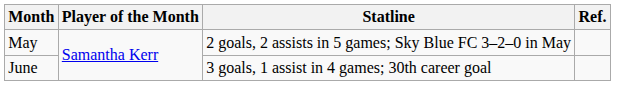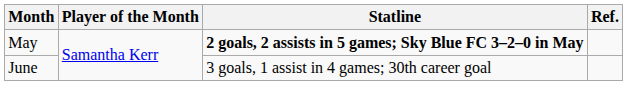(389, 42) normal -> (395, 42) bold
